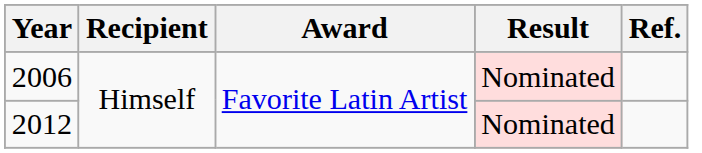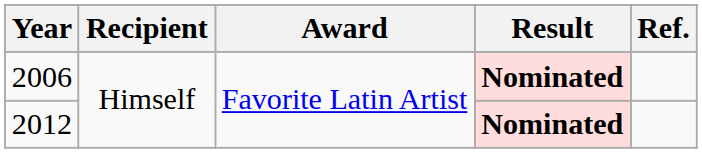(548, 76) normal -> (552, 76) bold
(548, 123) normal -> (552, 123) bold
